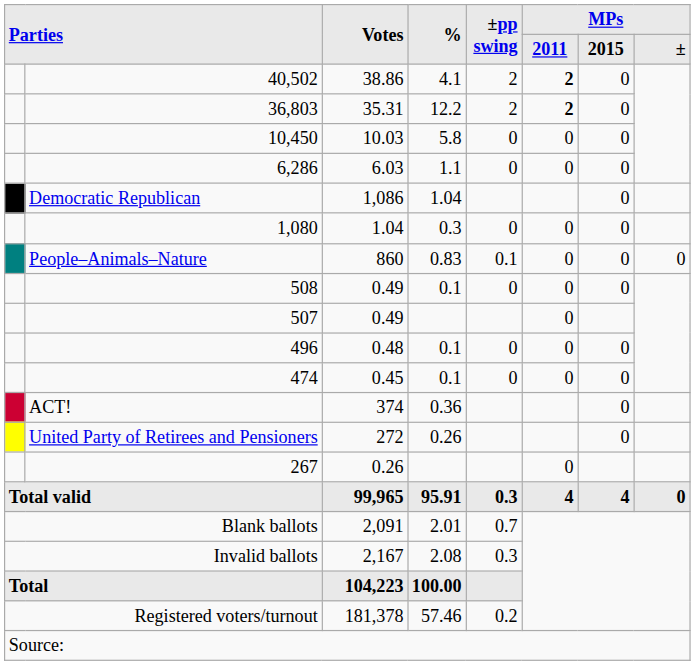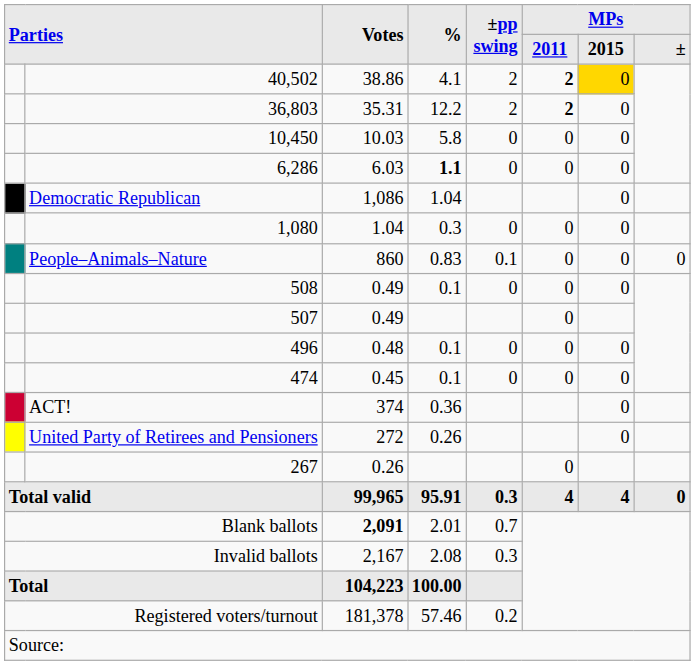(625, 79) no background -> (625, 79) gold background
(450, 168) normal -> (450, 168) bold
(383, 526) normal -> (383, 526) bold
